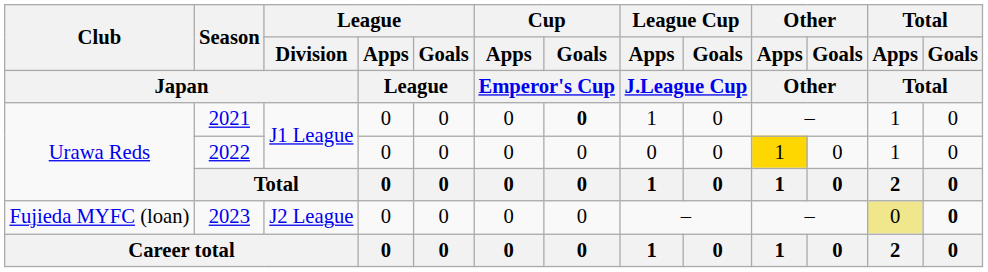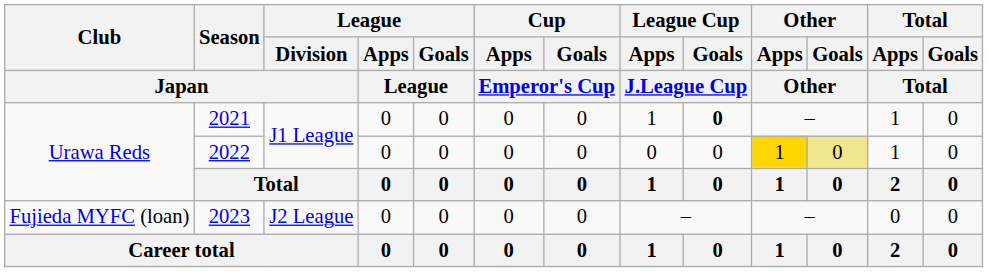(582, 119) bold -> (582, 119) normal
(718, 119) normal -> (718, 119) bold
(837, 151) no background -> (837, 151) khaki background
(895, 217) khaki background -> (895, 217) no background
(953, 217) bold -> (953, 217) normal
